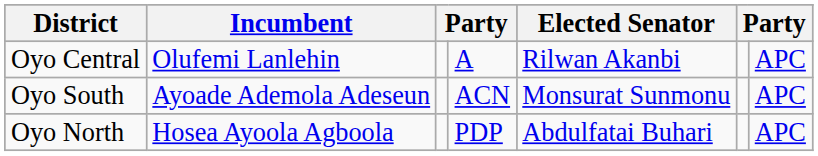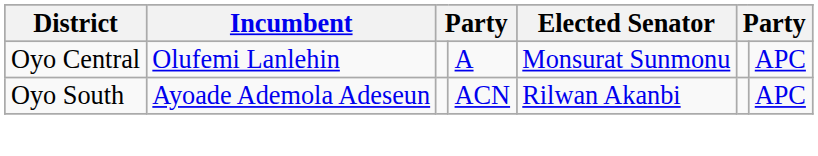(601, 59) Rilwan Akanbi -> (626, 59) Monsurat Sunmonu
(626, 95) Monsurat Sunmonu -> (601, 95) Rilwan Akanbi
- row: (68, 132)
